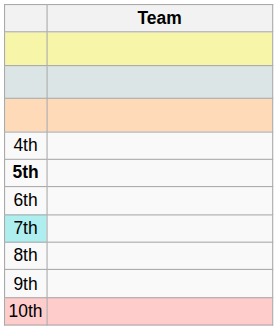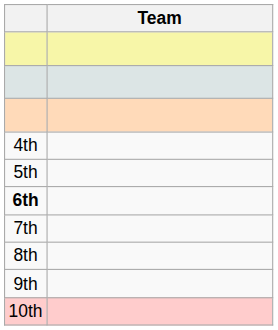(26, 172) bold -> (26, 172) normal
(26, 200) normal -> (26, 200) bold
(26, 228) paleturquoise background -> (26, 228) no background
